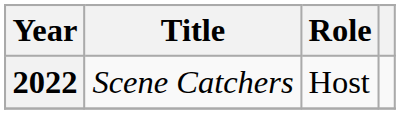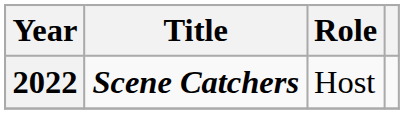(193, 81) normal -> (196, 81) bold
